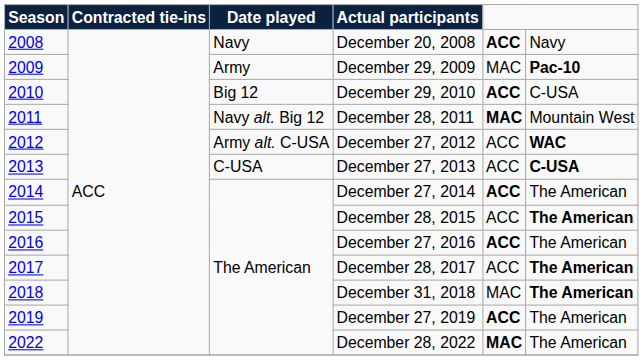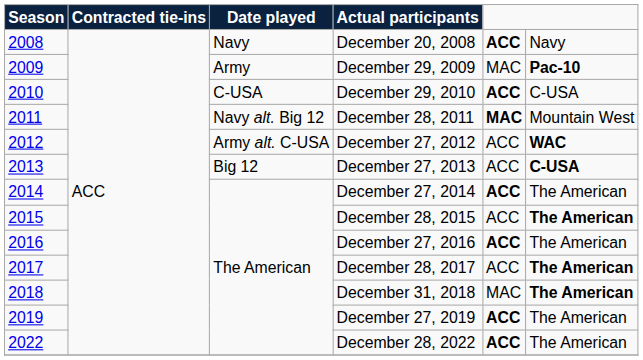(236, 92) Big 12 -> (238, 92) C-USA
(238, 167) C-USA -> (236, 167) Big 12
(504, 343) MAC -> (503, 343) ACC
